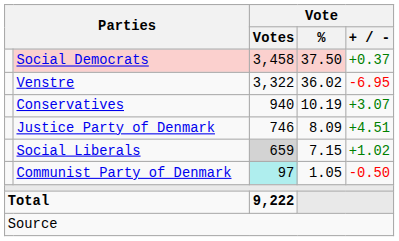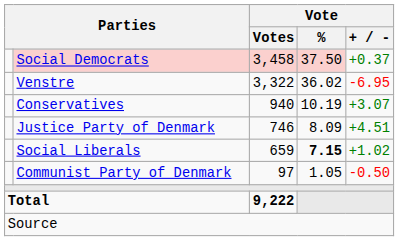(282, 151) lightgrey background -> (282, 151) no background
(326, 151) normal -> (326, 151) bold
(286, 173) paleturquoise background -> (286, 173) no background
